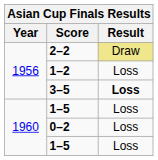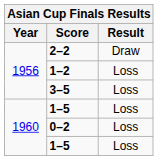(126, 52) khaki background -> (126, 52) no background
(126, 90) bold -> (126, 90) normal
